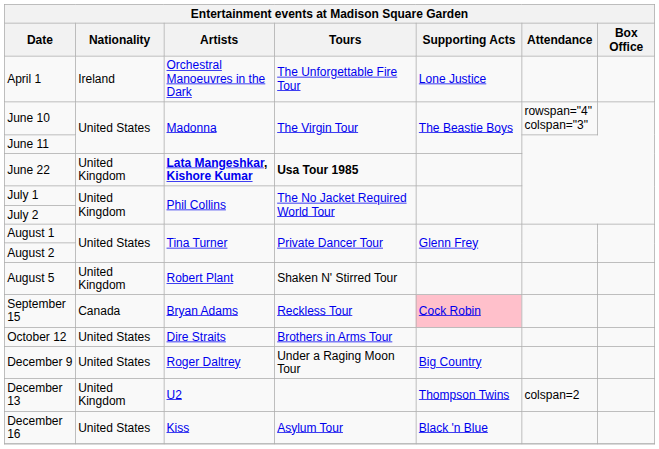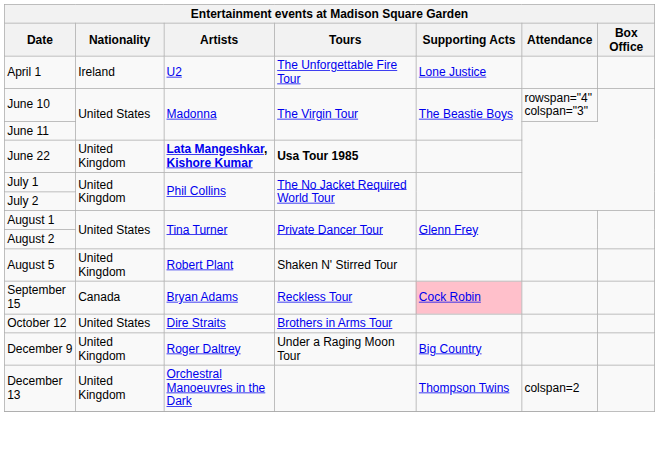(216, 79) Orchestral Manoeuvres in the Dark -> (174, 72) U2
(114, 362) United States -> (102, 349) United Kingdom
(174, 395) U2 -> (216, 388) Orchestral Manoeuvres in the Dark
- row: (35, 427)
